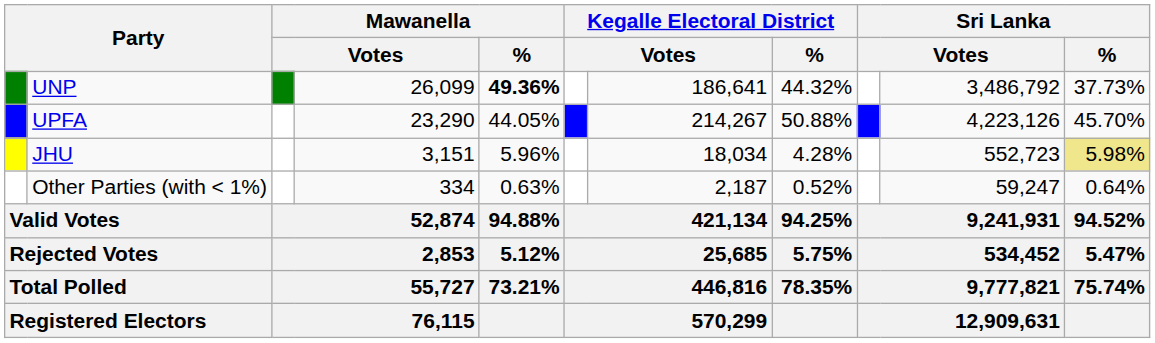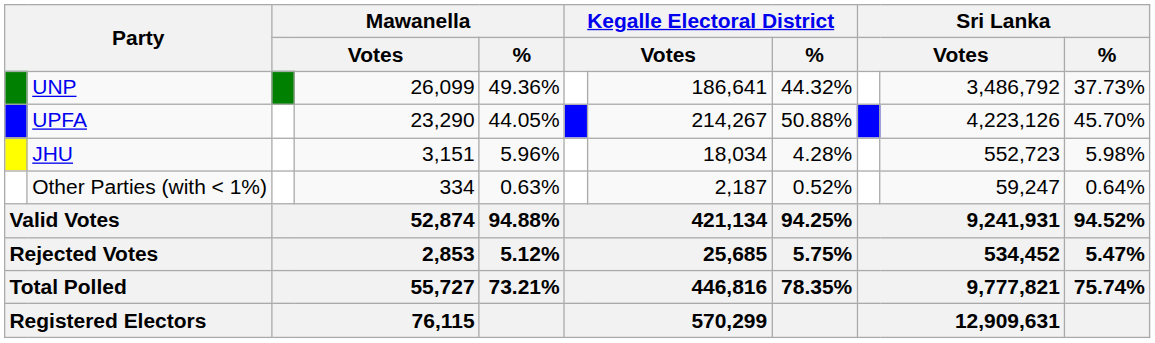(524, 87) bold -> (524, 87) normal
(1115, 154) khaki background -> (1115, 154) no background
